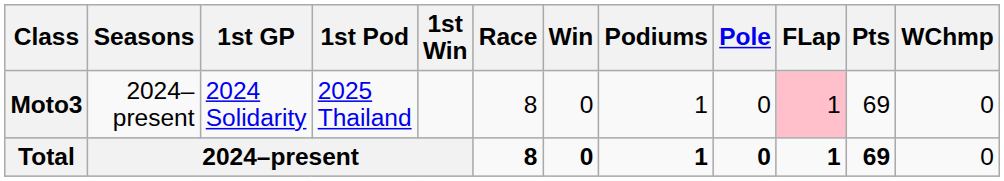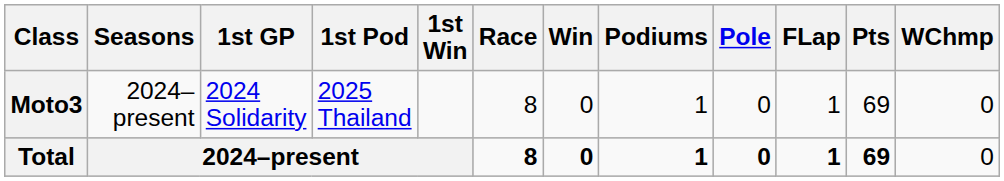(834, 104) pink background -> (834, 104) no background
